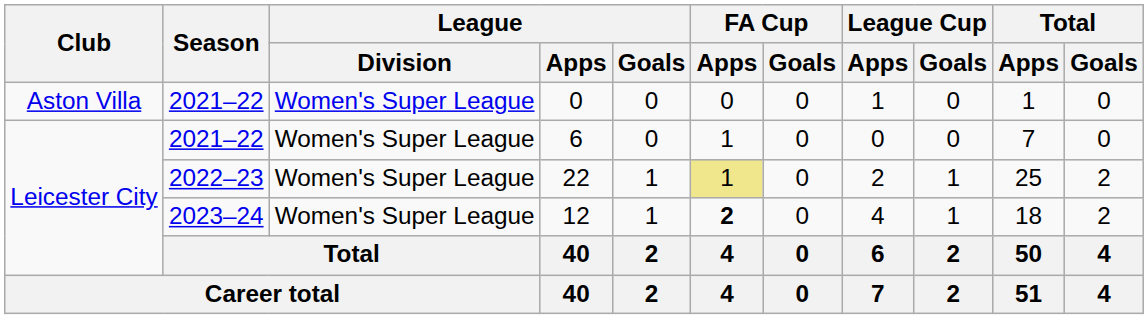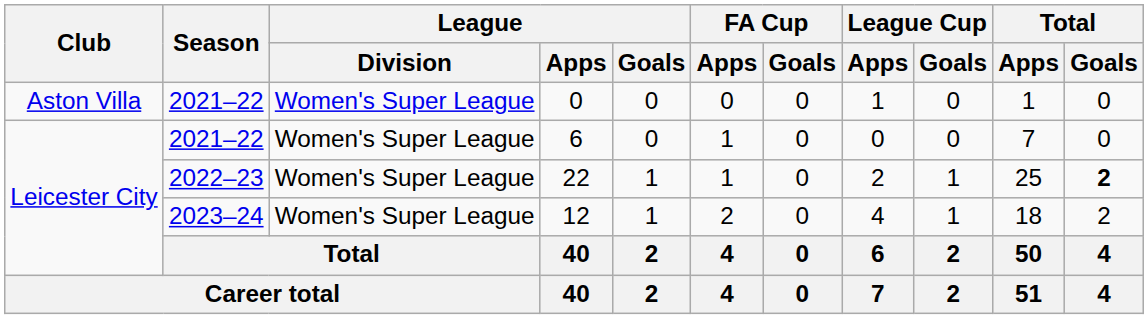(727, 178) khaki background -> (727, 178) no background
(1104, 178) normal -> (1104, 178) bold
(727, 216) bold -> (727, 216) normal
